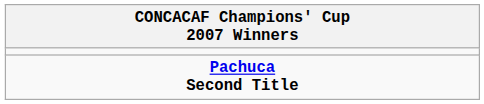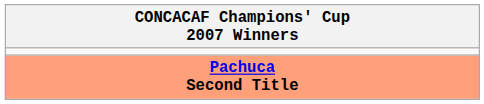(242, 77) no background -> (242, 77) lightsalmon background
